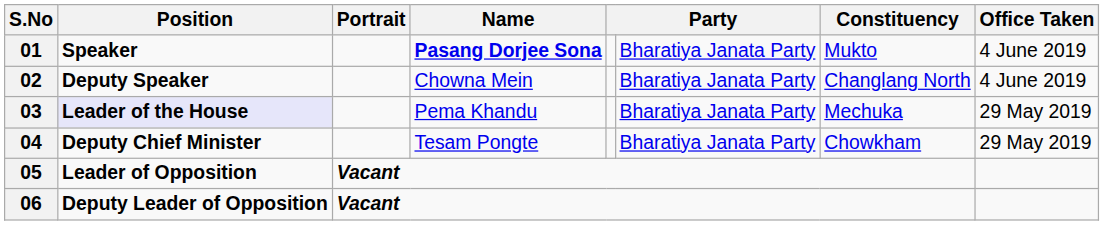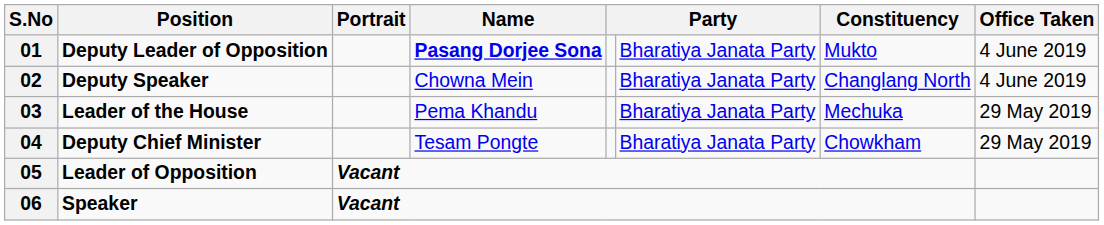(100, 50) Speaker -> (195, 50) Deputy Leader of Opposition
(155, 111) lavender background -> (155, 111) no background
(195, 204) Deputy Leader of Opposition -> (100, 204) Speaker
